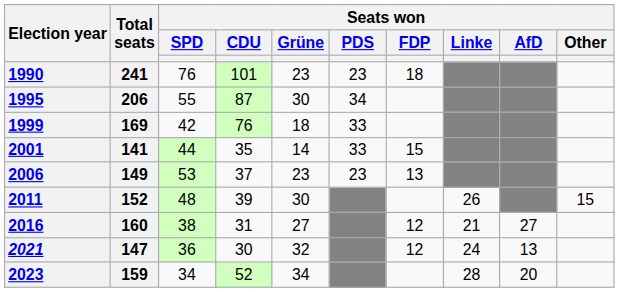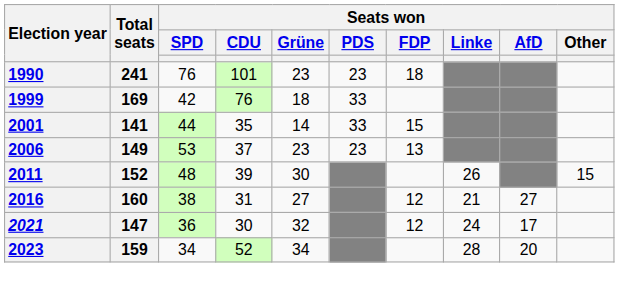- row: (26, 100)
(528, 250) 13 -> (528, 225) 17
